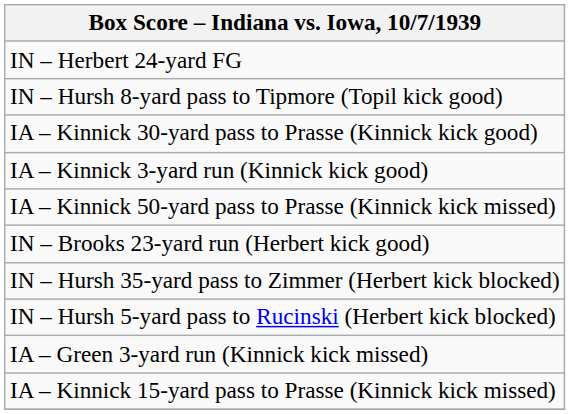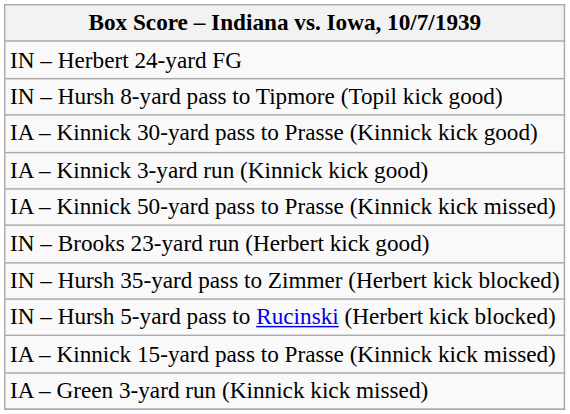(219, 354) IA – Green 3-yard run (Kinnick kick missed) -> (283, 354) IA – Kinnick 15-yard pass to Prasse (Kinnick kick missed)
(283, 390) IA – Kinnick 15-yard pass to Prasse (Kinnick kick missed) -> (219, 390) IA – Green 3-yard run (Kinnick kick missed)
